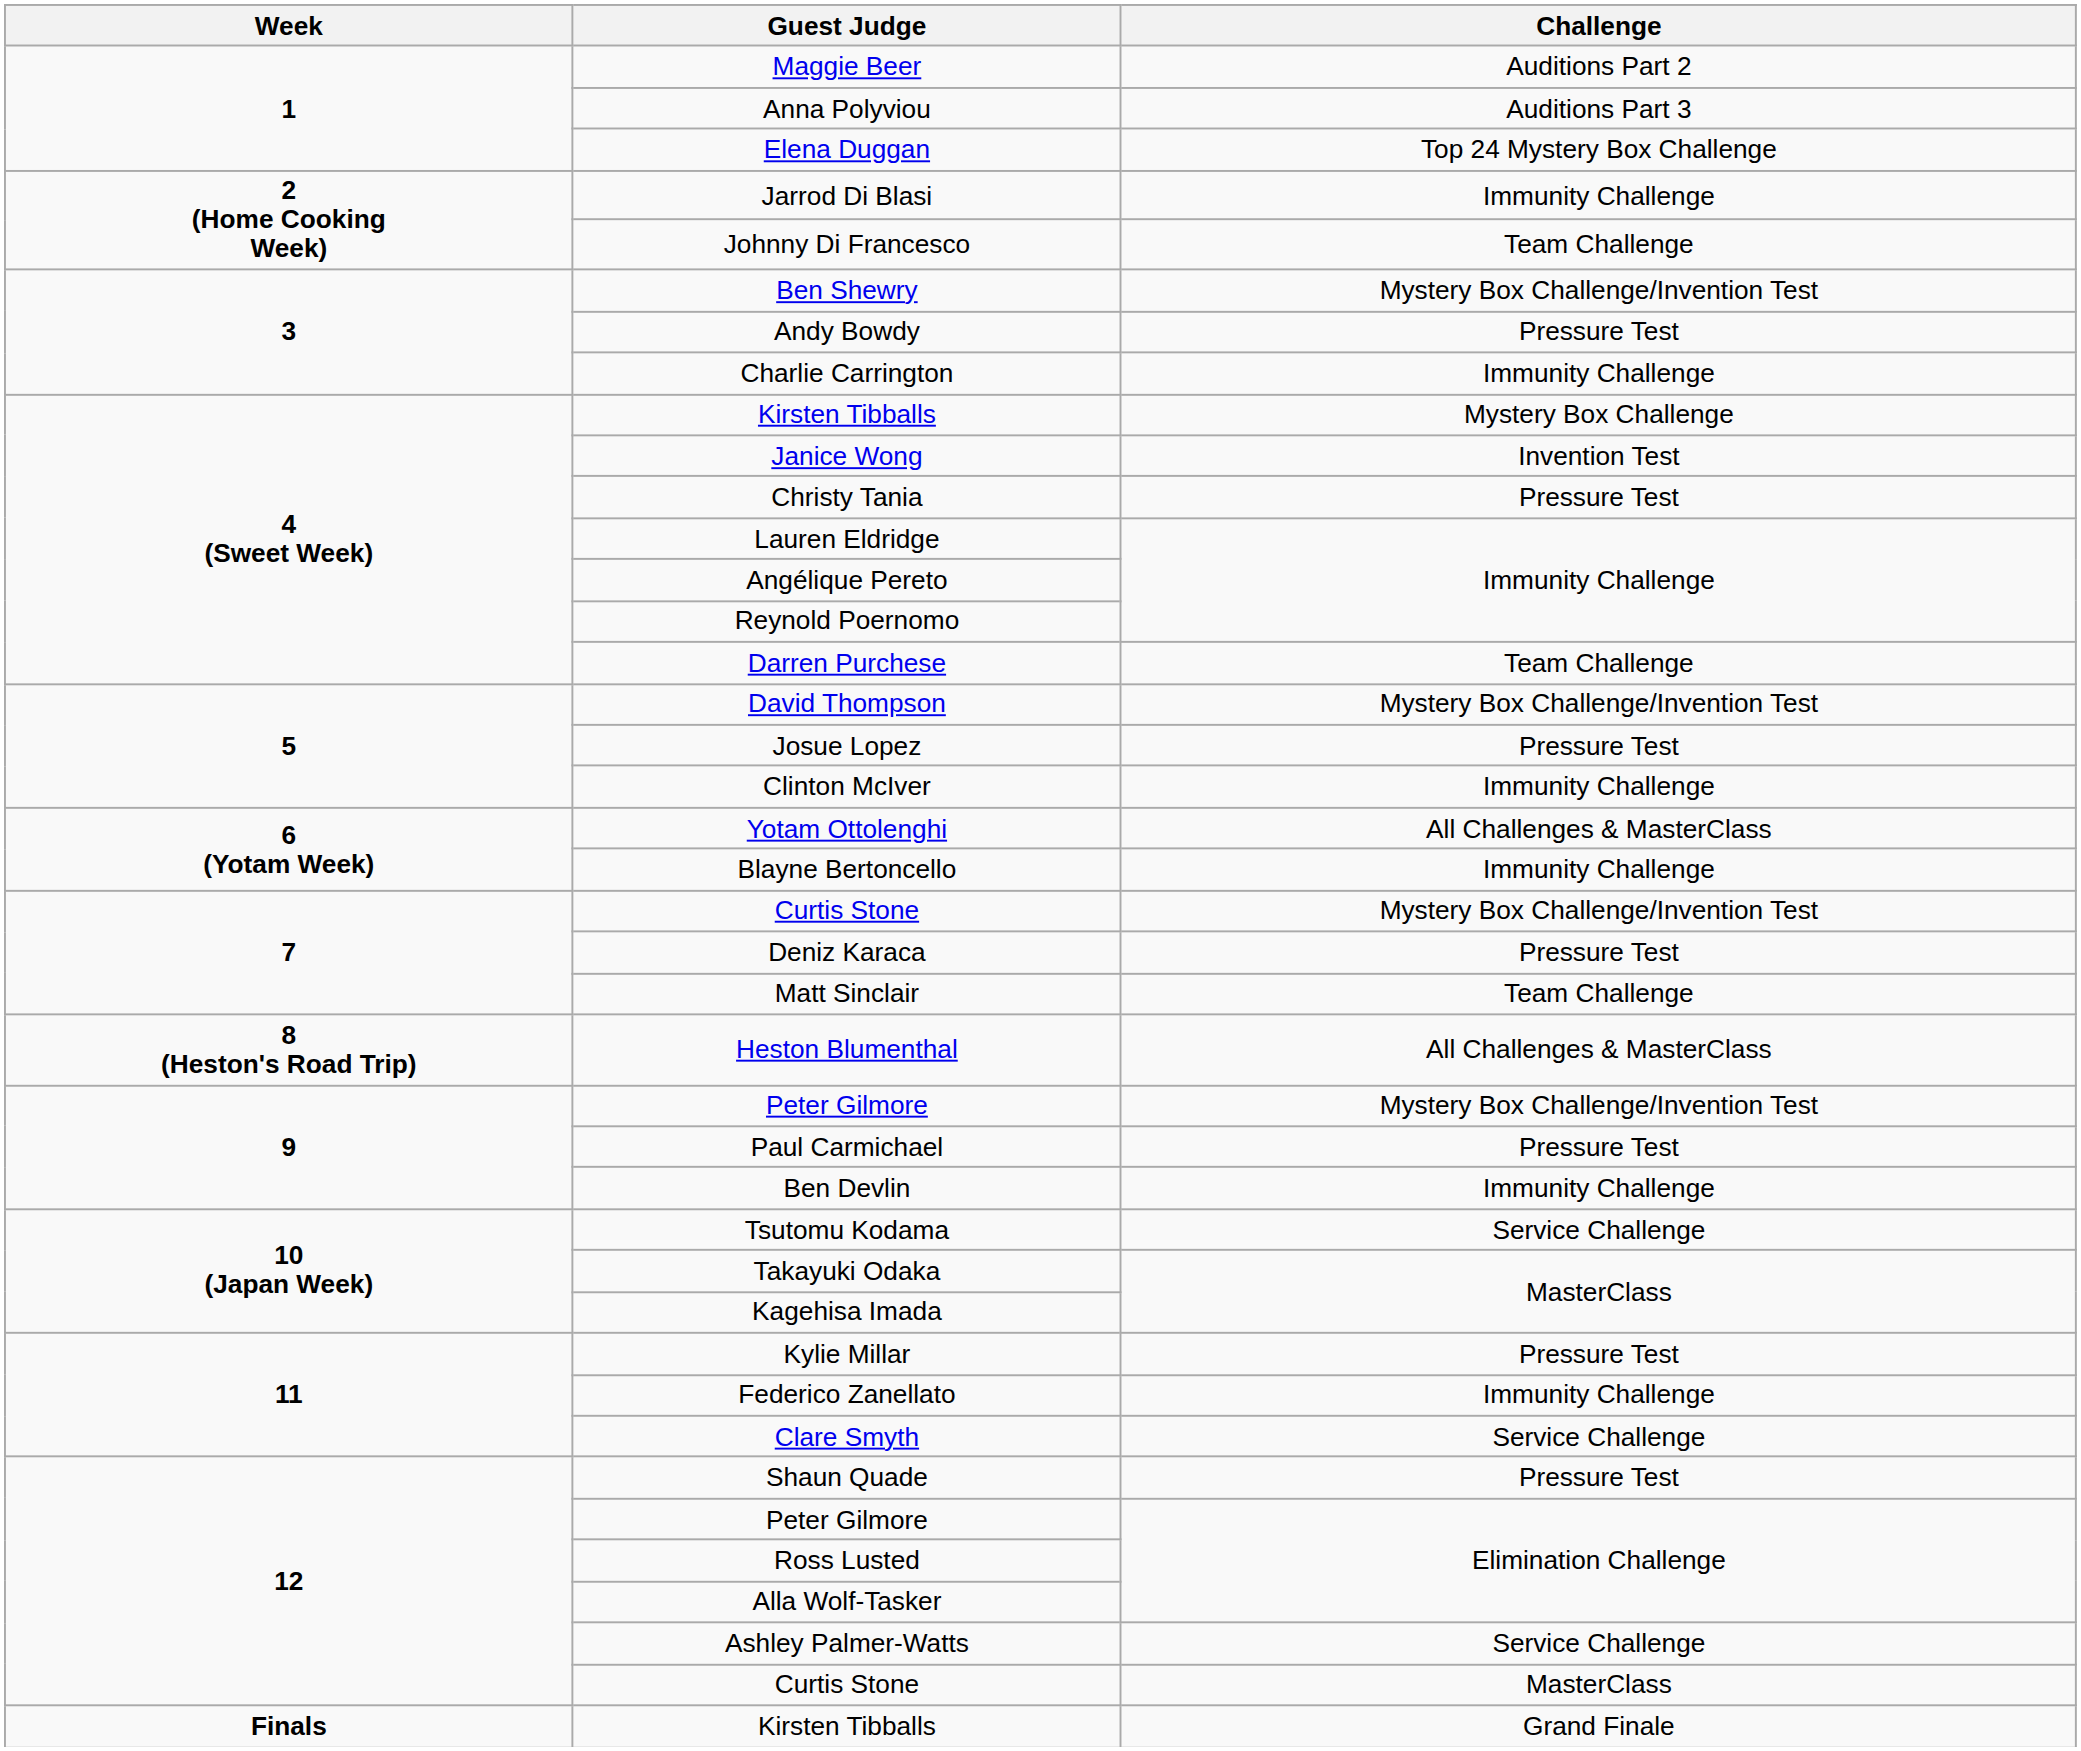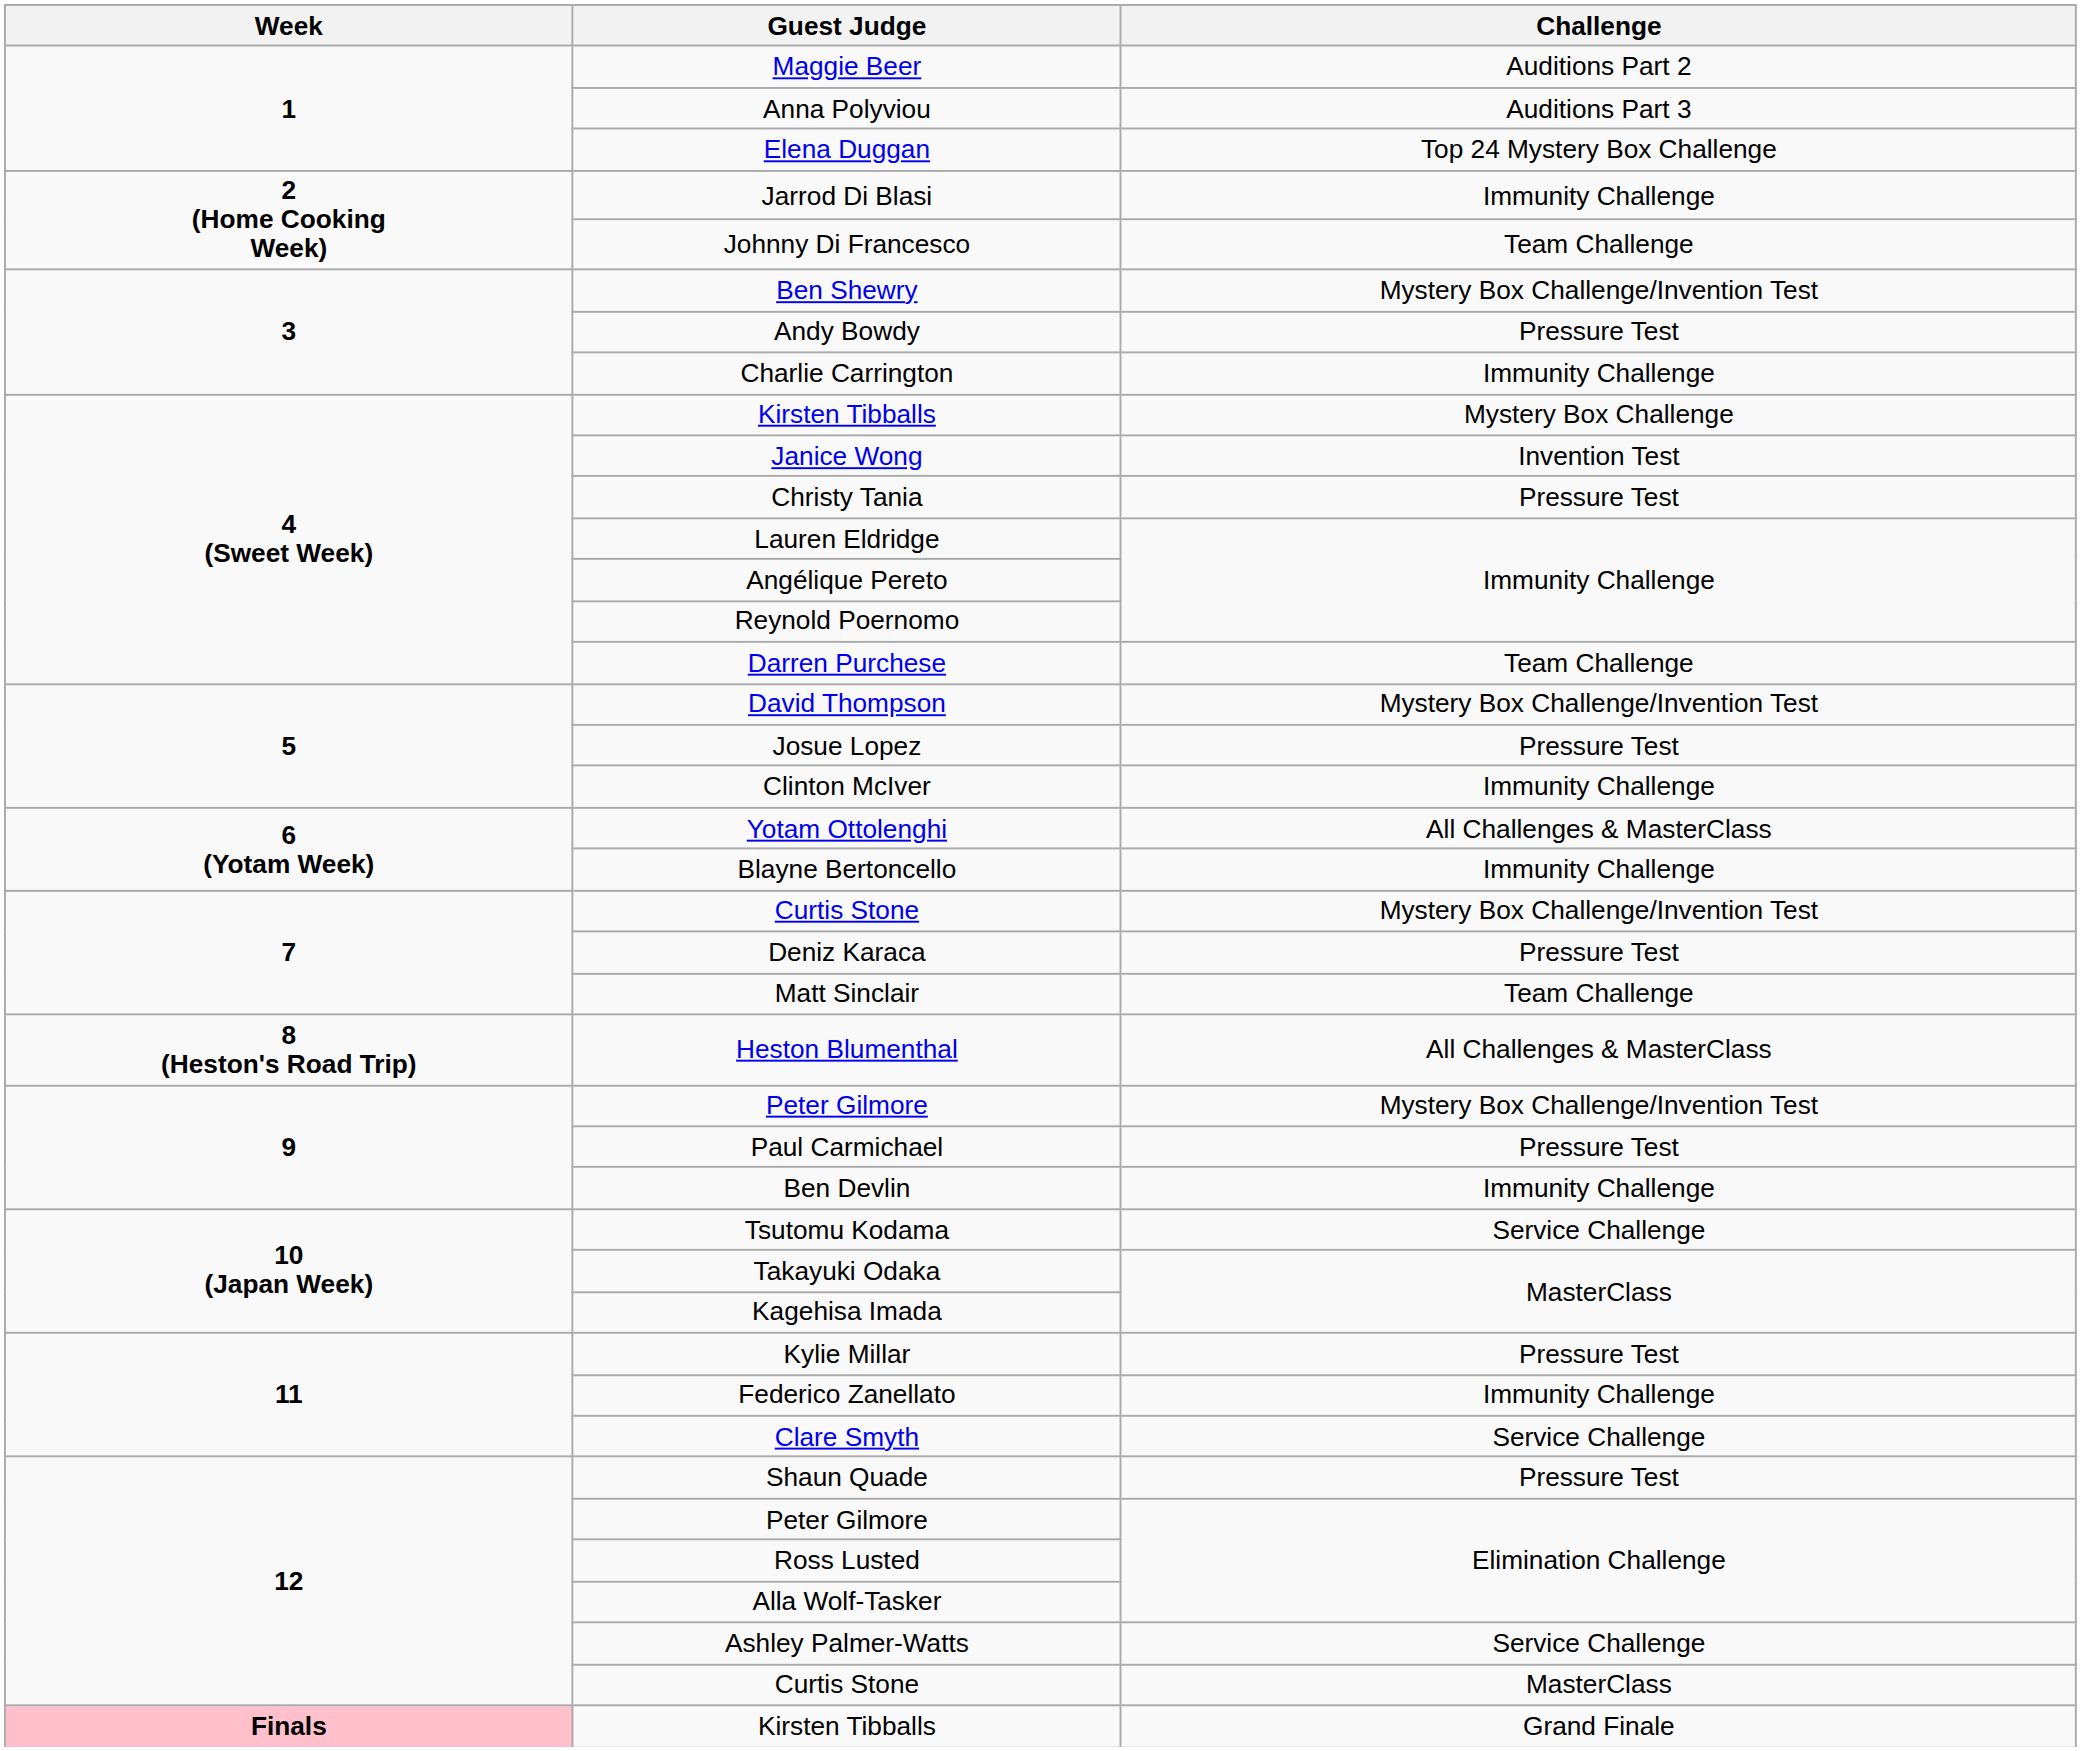(289, 1726) no background -> (289, 1726) pink background
